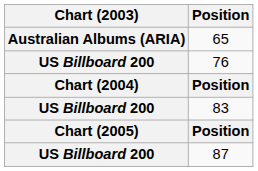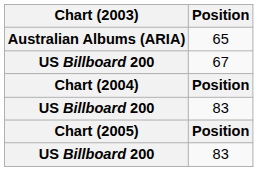(221, 62) 76 -> (221, 62) 67
(221, 154) 87 -> (221, 154) 83
